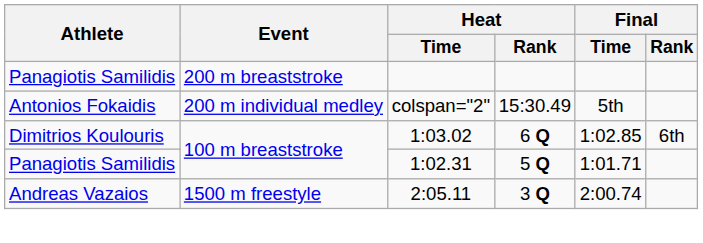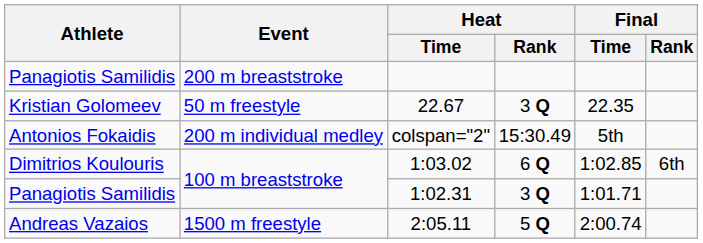+ row: (441, 106)
(535, 165) 5 Q -> (535, 194) 3 Q
(535, 194) 3 Q -> (535, 223) 5 Q
